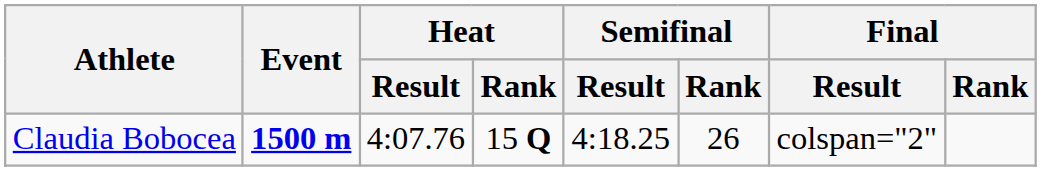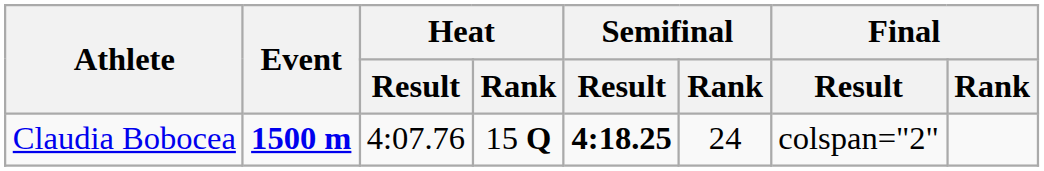(621, 139) normal -> (622, 139) bold
(723, 139) 26 -> (725, 139) 24
